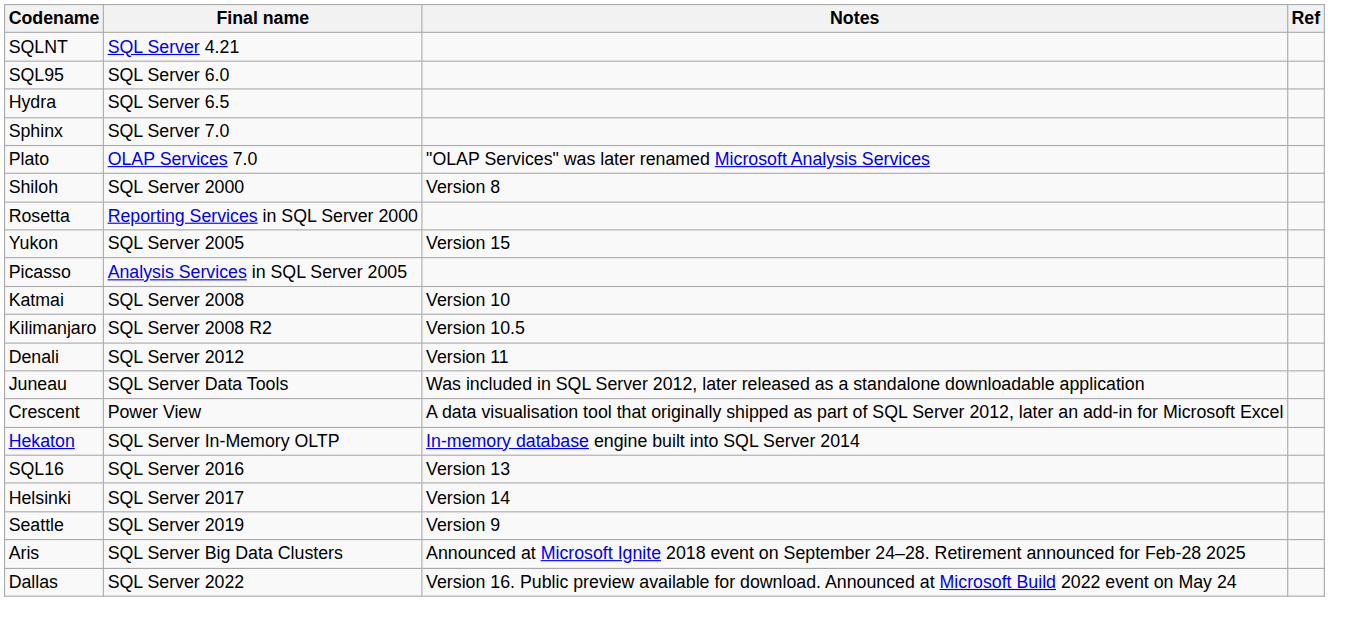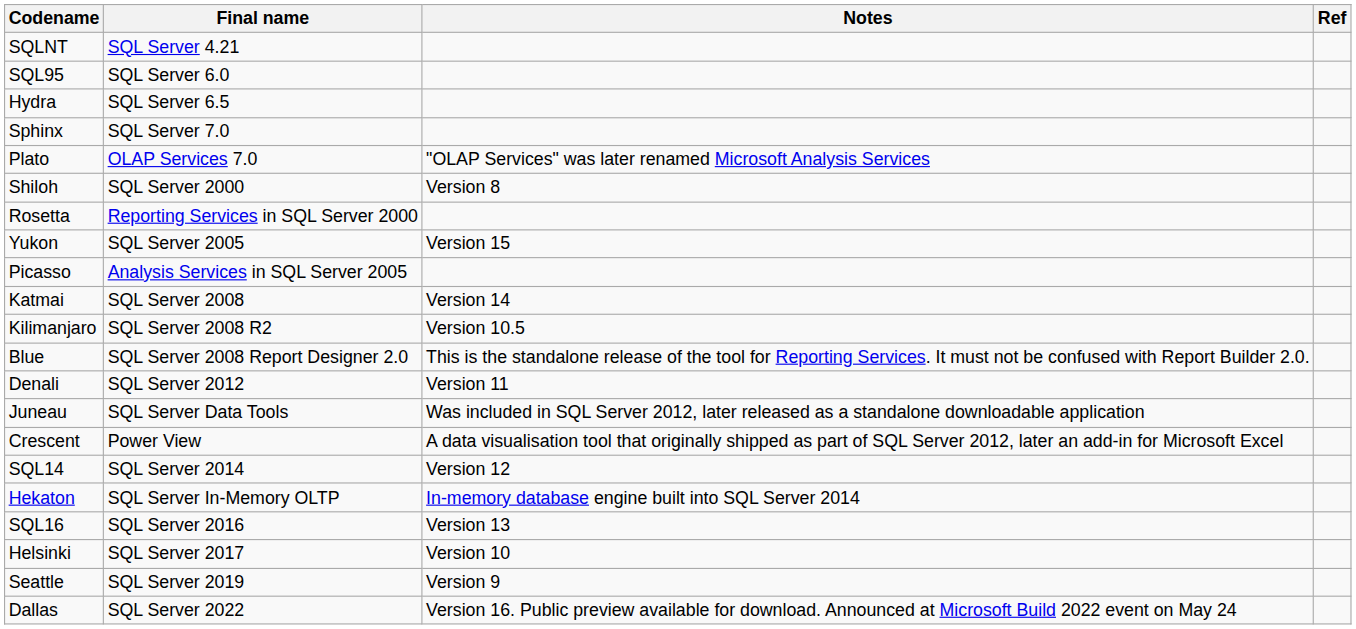(468, 300) Version 10 -> (468, 300) Version 14
+ row: (26, 356)
+ row: (36, 469)
(468, 497) Version 14 -> (468, 553) Version 10
- row: (24, 553)
